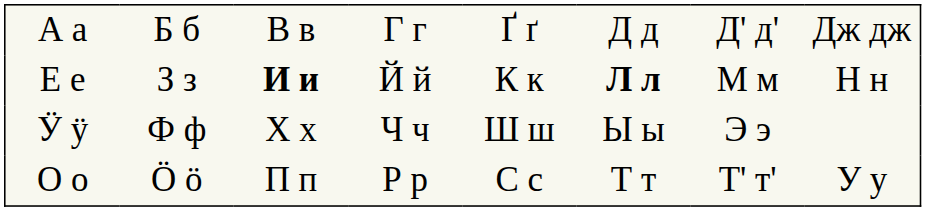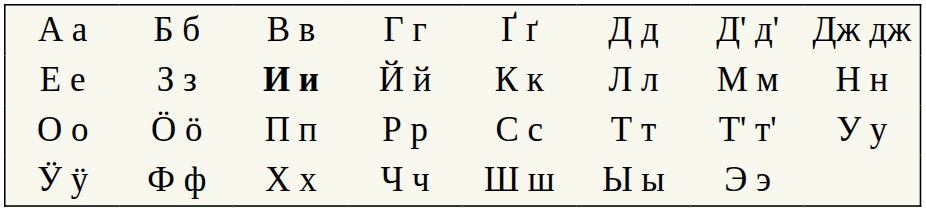(634, 80) bold -> (634, 80) normal
rows swapped: (63, 180) <-> (63, 130)
